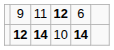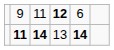(20, 34) 12 -> (20, 34) 11
(61, 34) 10 -> (60, 34) 13
